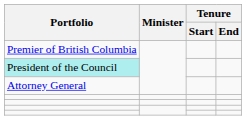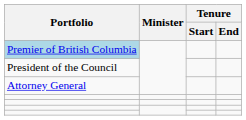(72, 49) no background -> (72, 49) lightblue background
(62, 67) paleturquoise background -> (62, 67) no background
